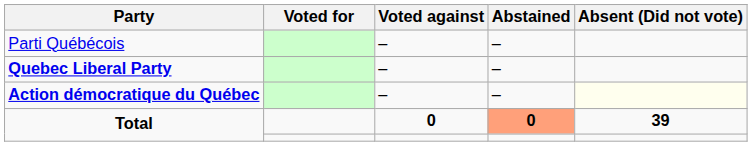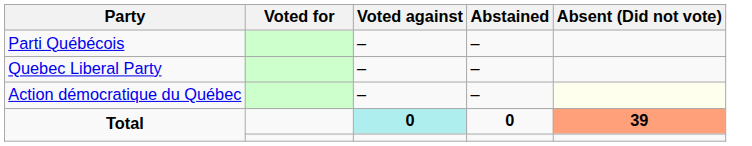(90, 69) bold -> (85, 69) normal
(134, 95) bold -> (125, 95) normal
(431, 120) no background -> (410, 120) paleturquoise background
(531, 120) lightsalmon background -> (510, 120) no background
(661, 120) no background -> (639, 120) lightsalmon background
